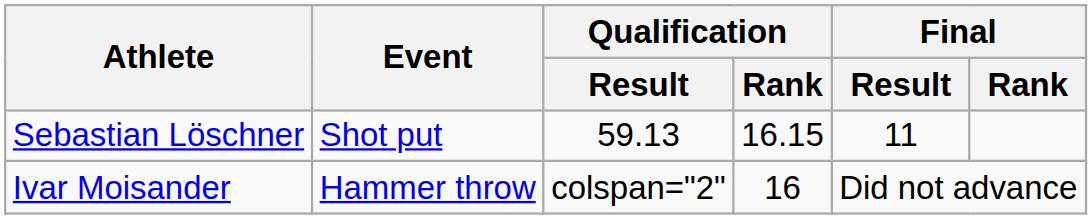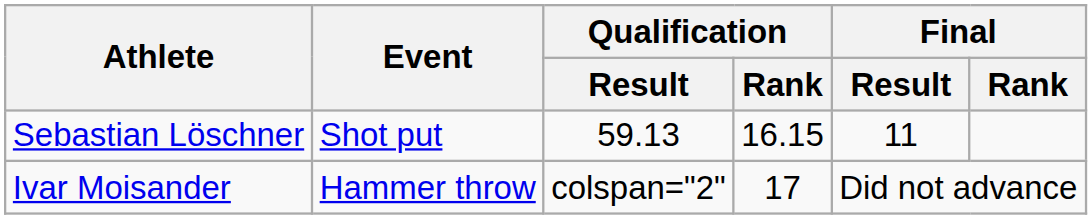(782, 188) 16 -> (782, 188) 17
